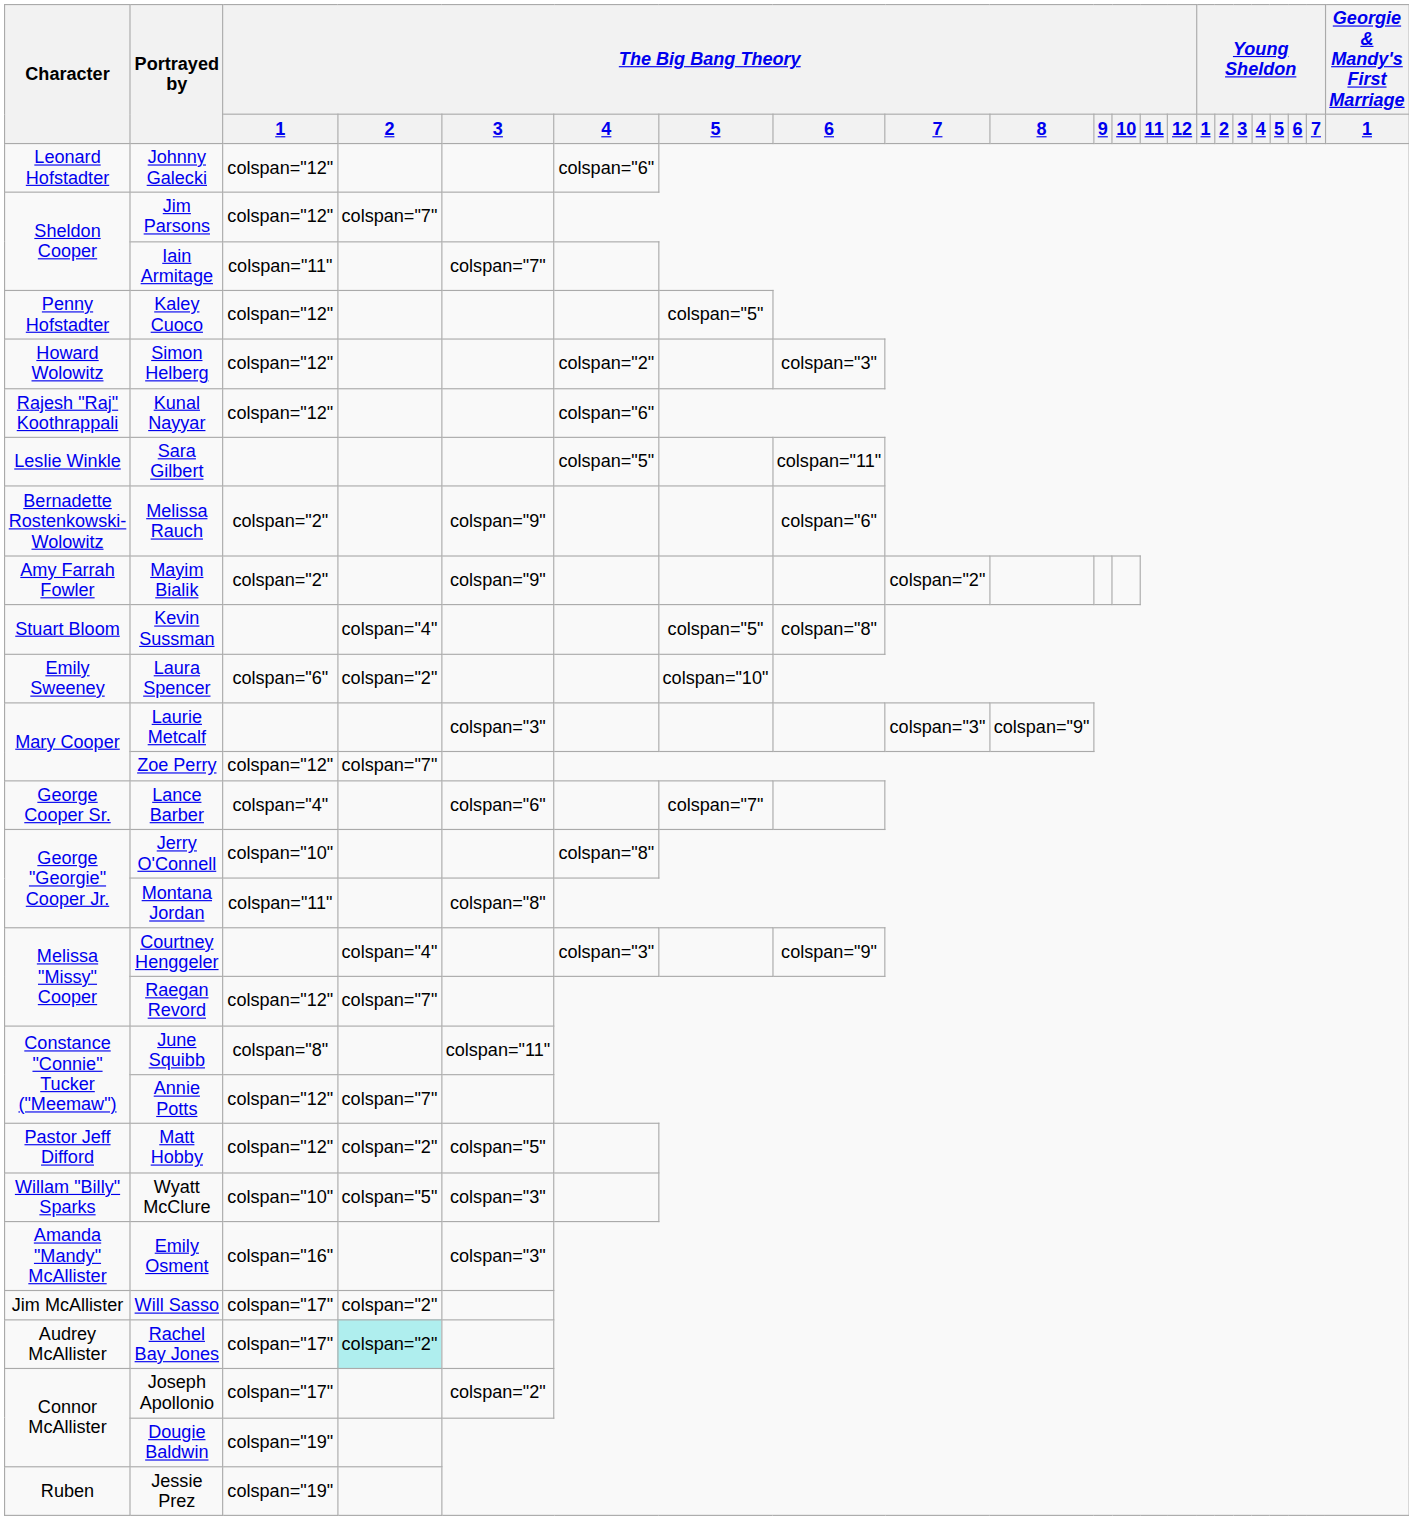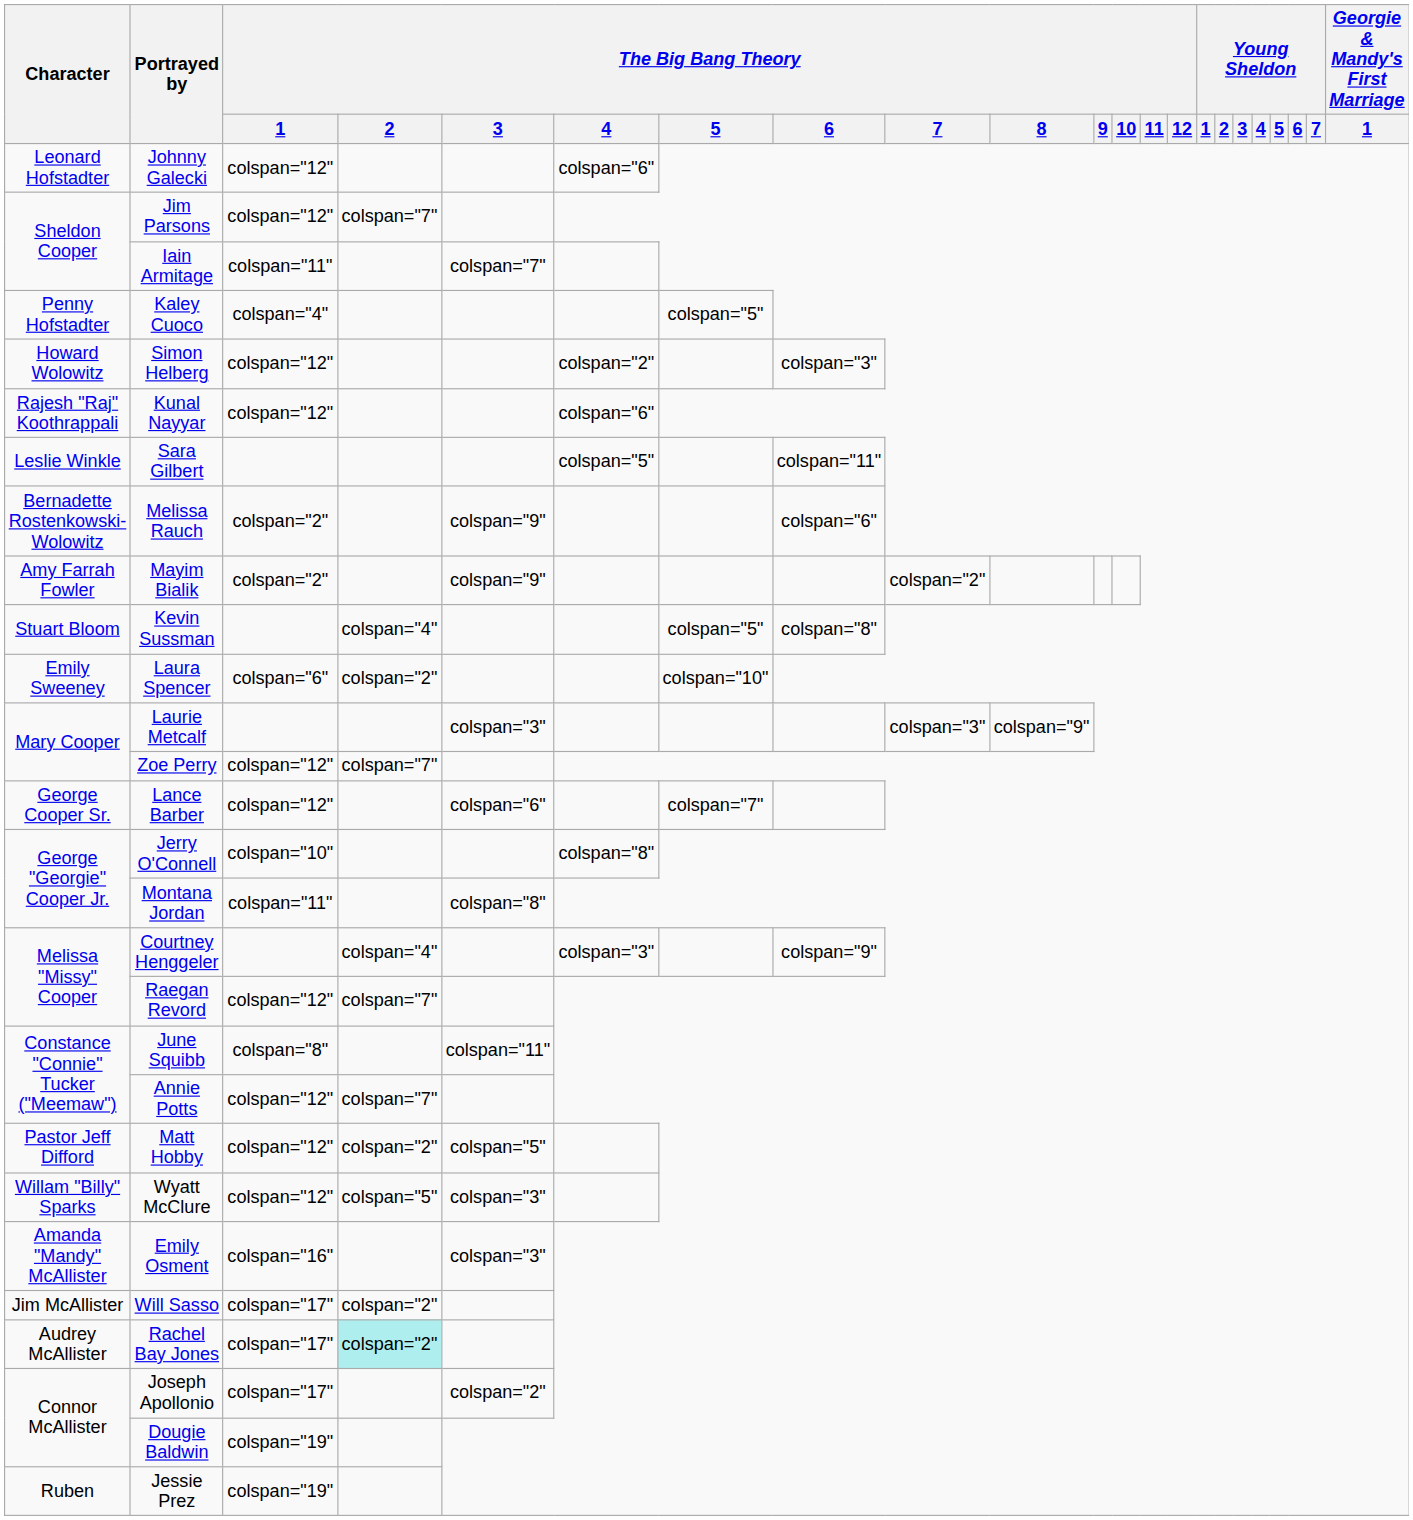(280, 314) colspan="12" -> (280, 314) colspan="4"
(280, 804) colspan="4" -> (280, 804) colspan="12"
(280, 1197) colspan="10" -> (280, 1197) colspan="12"
